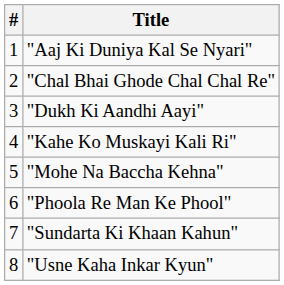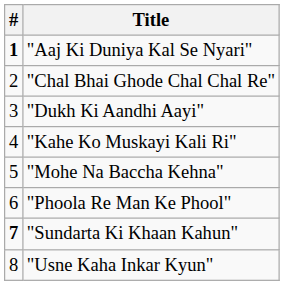(14, 50) normal -> (14, 50) bold
(14, 234) normal -> (14, 234) bold
